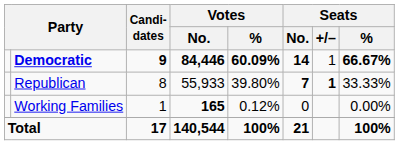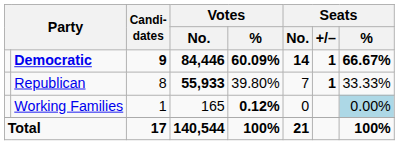(332, 60) normal -> (332, 60) bold
(203, 83) normal -> (203, 83) bold
(305, 83) bold -> (305, 83) normal
(213, 106) bold -> (213, 106) normal
(259, 106) normal -> (259, 106) bold
(371, 106) no background -> (371, 106) lightblue background
